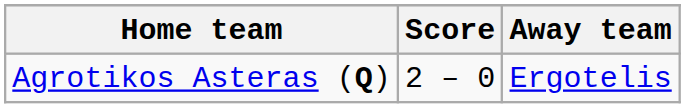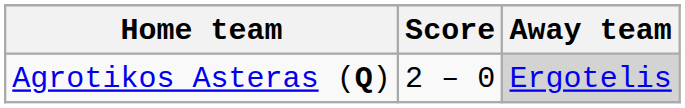(591, 79) no background -> (591, 79) lightgrey background
